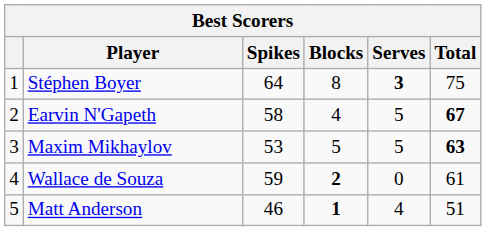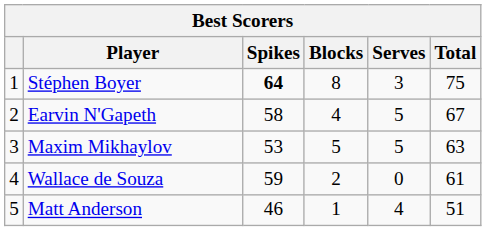(273, 83) normal -> (273, 83) bold
(399, 83) bold -> (399, 83) normal
(455, 115) bold -> (455, 115) normal
(455, 147) bold -> (455, 147) normal
(336, 178) bold -> (336, 178) normal
(336, 210) bold -> (336, 210) normal
